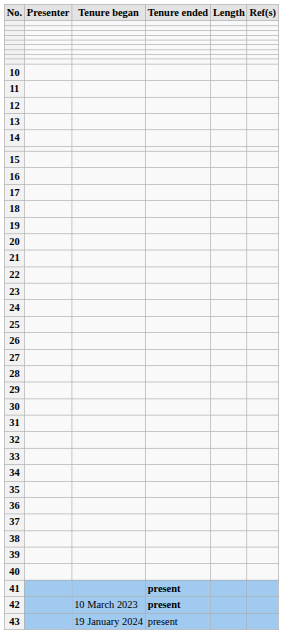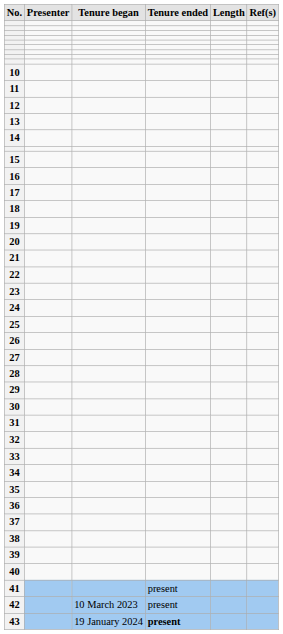(164, 588) bold -> (163, 588) normal
(164, 604) bold -> (163, 604) normal
(163, 621) normal -> (164, 621) bold
